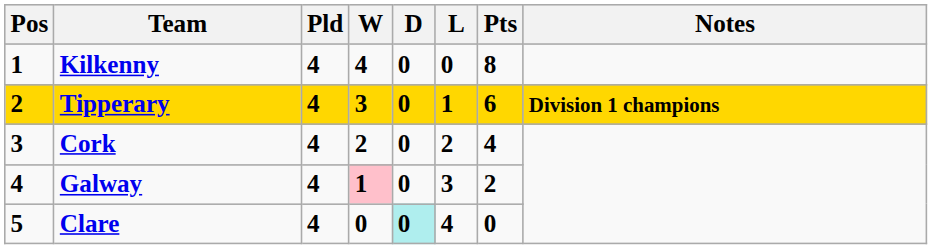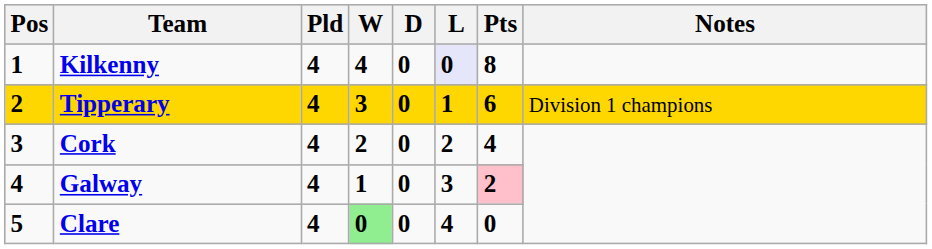(447, 64) no background -> (447, 64) lavender background
(624, 104) bold -> (621, 105) normal
(361, 183) pink background -> (361, 183) no background
(490, 183) no background -> (490, 183) pink background
(361, 223) no background -> (361, 223) lightgreen background
(404, 223) paleturquoise background -> (404, 223) no background
